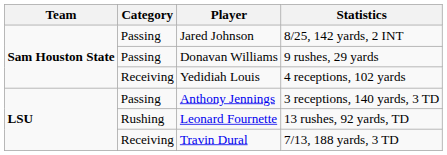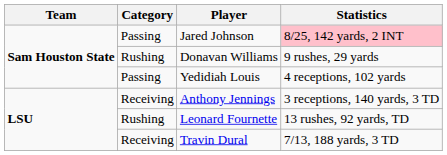(344, 35) no background -> (344, 35) pink background
(141, 56) Passing -> (143, 56) Rushing
(147, 77) Receiving -> (141, 77) Passing
(141, 98) Passing -> (147, 98) Receiving
